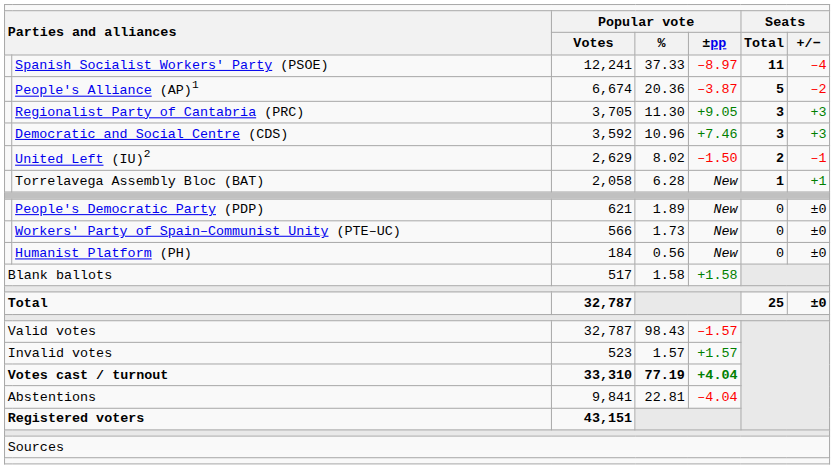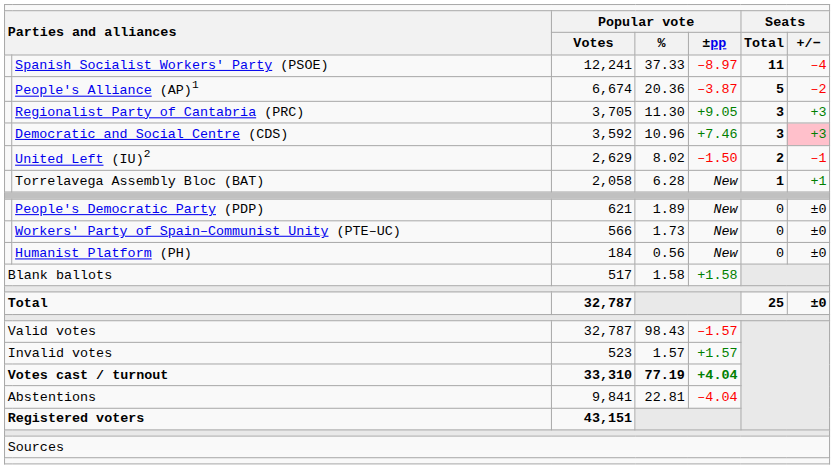(818, 134) no background -> (818, 134) pink background
